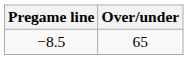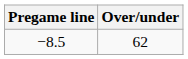(140, 41) 65 -> (140, 41) 62
